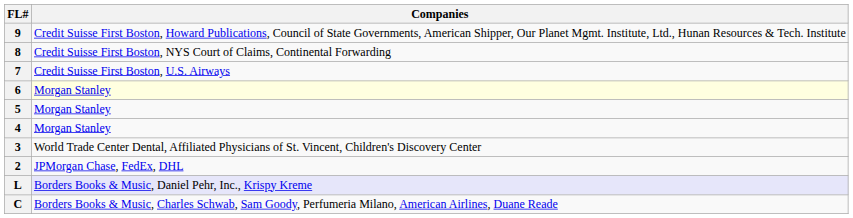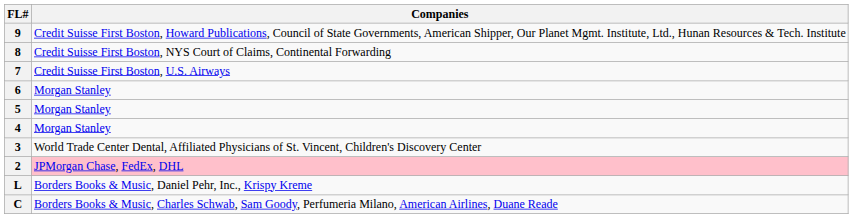(72, 90) lightyellow background -> (72, 90) no background
(109, 166) no background -> (109, 166) pink background
(173, 185) lavender background -> (173, 185) no background
